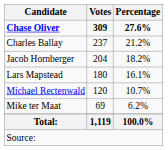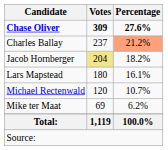(138, 44) no background -> (138, 44) lightsalmon background
(100, 59) no background -> (100, 59) khaki background
